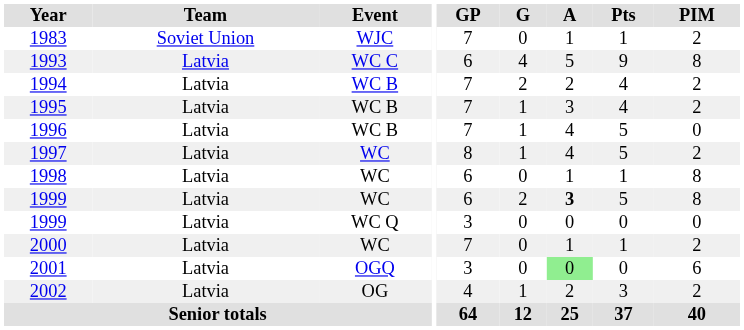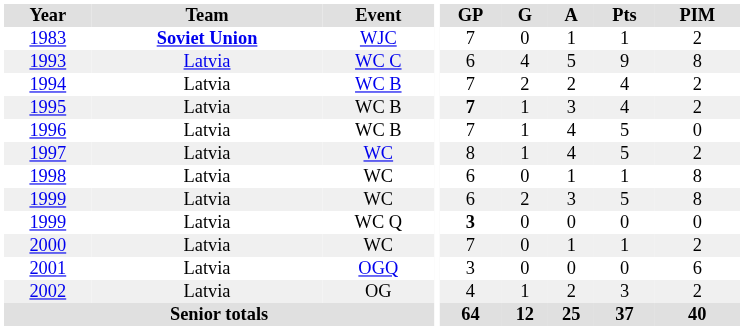(205, 38) normal -> (207, 38) bold
(468, 107) normal -> (470, 107) bold
(570, 199) bold -> (571, 199) normal
(468, 222) normal -> (470, 222) bold
(570, 268) lightgreen background -> (571, 268) no background
